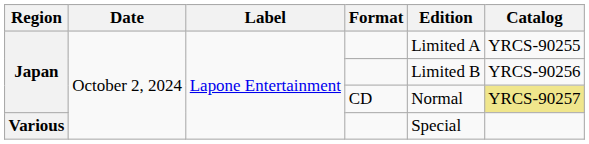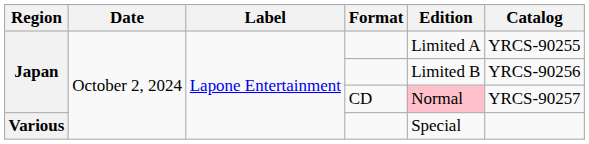(437, 98) no background -> (437, 98) pink background
(534, 98) khaki background -> (534, 98) no background
